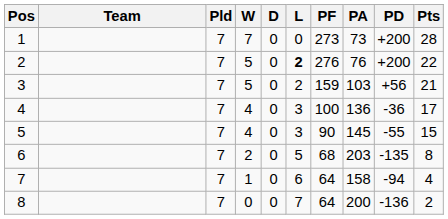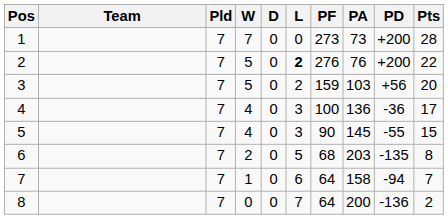(429, 86) 21 -> (429, 86) 20
(429, 179) 4 -> (429, 179) 7
